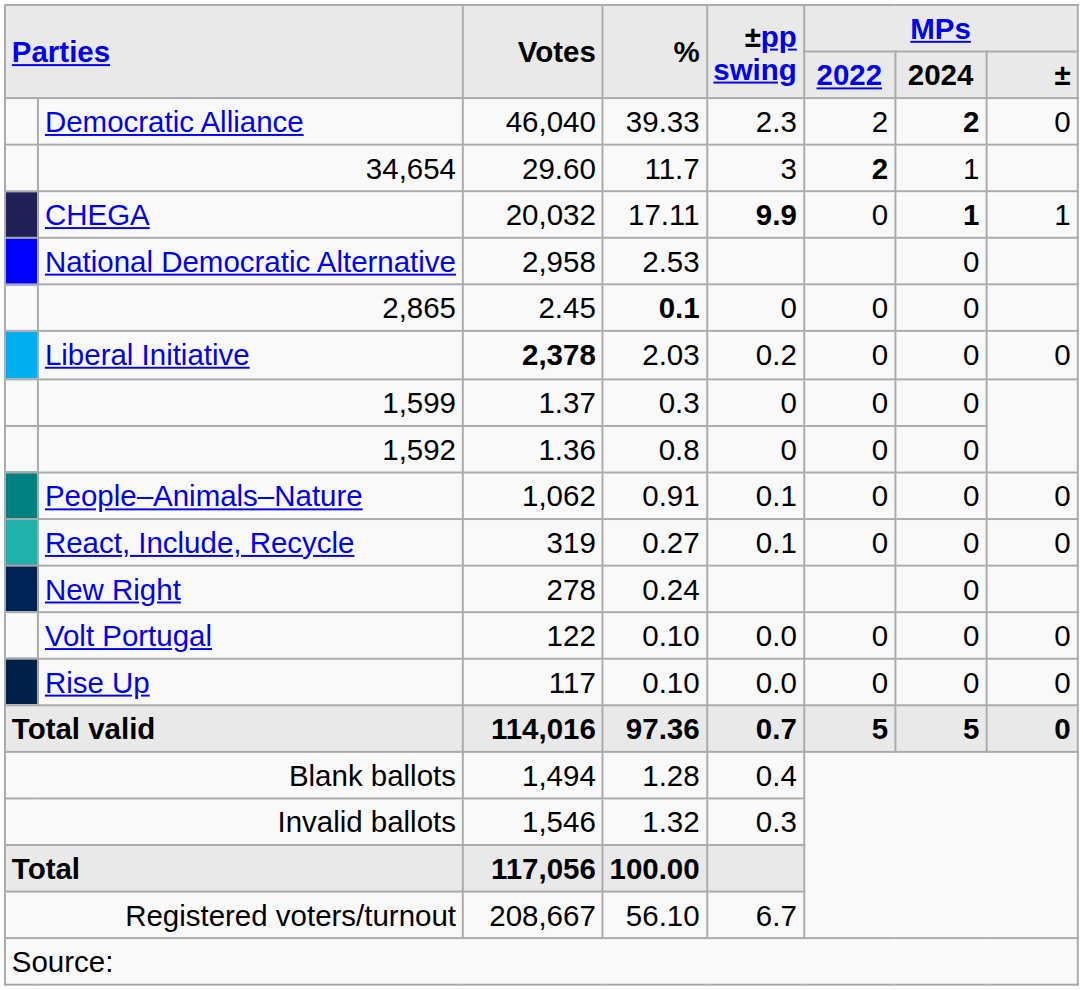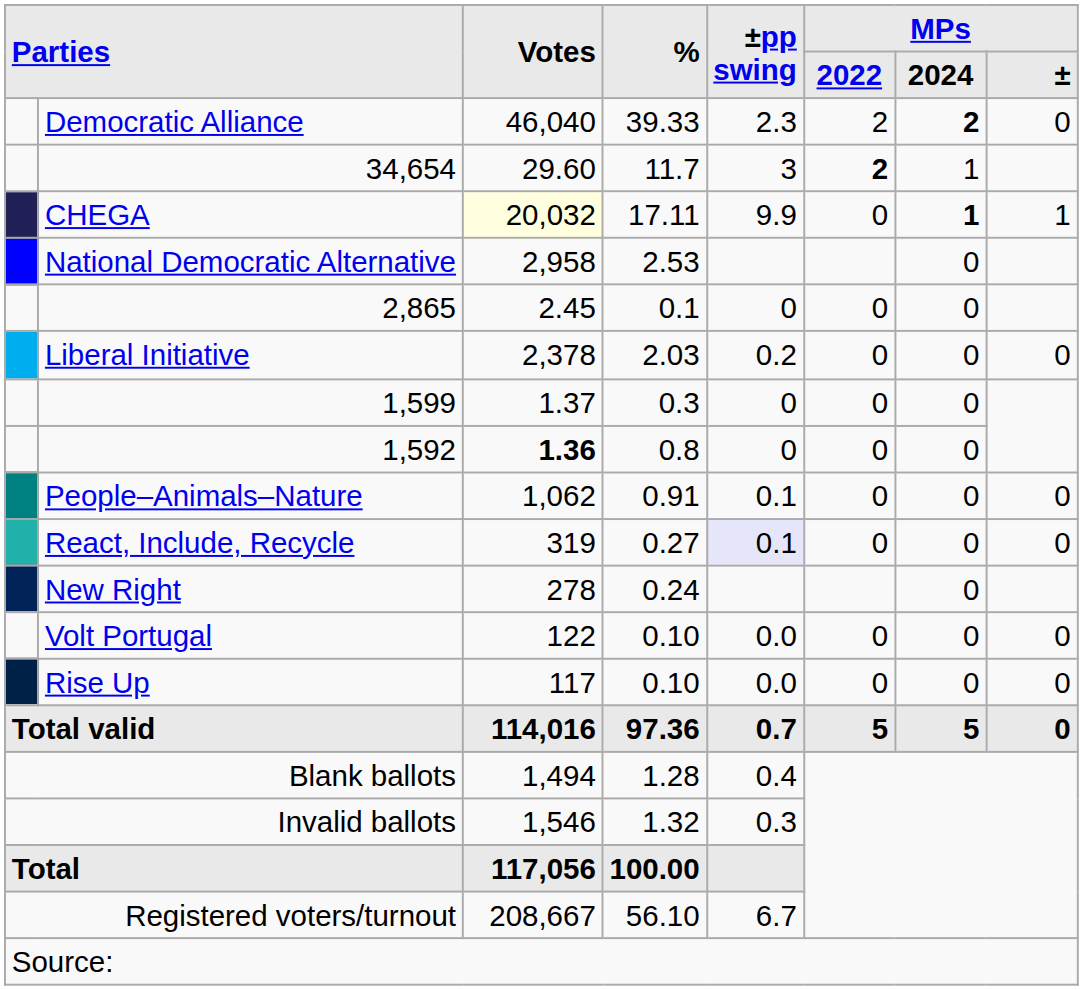(551, 215) no background -> (551, 215) lightyellow background
(776, 215) bold -> (776, 215) normal
(679, 309) bold -> (679, 309) normal
(559, 355) bold -> (559, 355) normal
(567, 449) normal -> (567, 449) bold
(776, 542) no background -> (776, 542) lavender background
